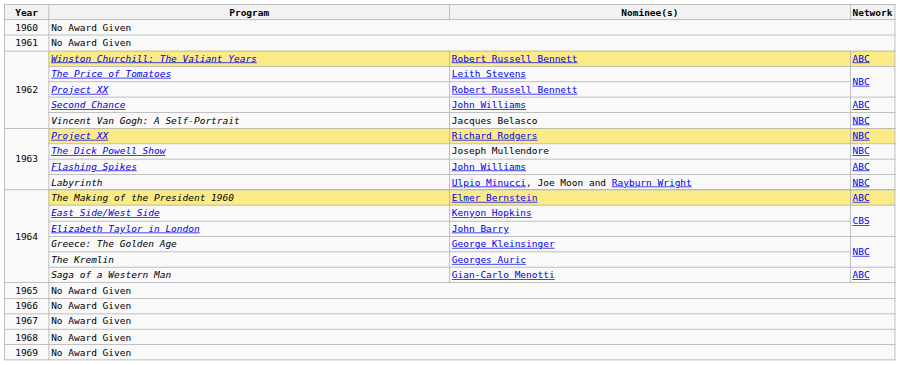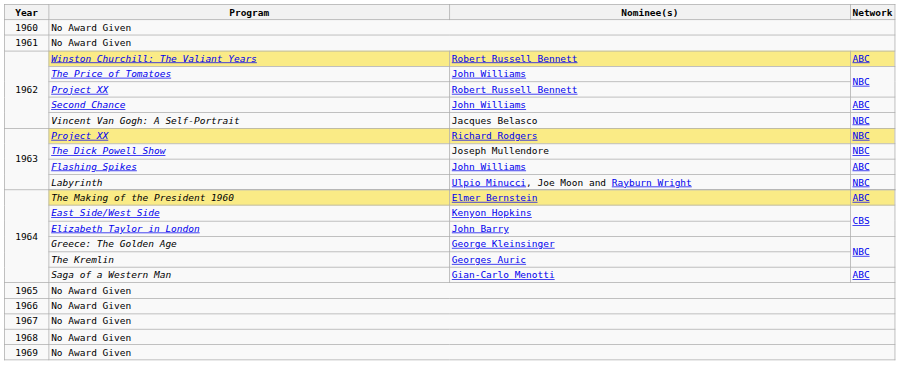(489, 74) Leith Stevens -> (489, 74) John Williams
